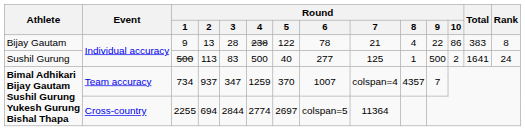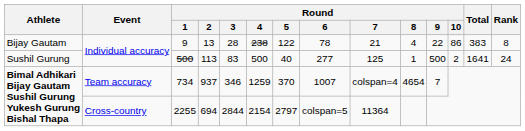(233, 82) 347 -> (233, 82) 346
(414, 82) 4357 -> (414, 82) 4654
(260, 112) 2774 -> (260, 112) 2154
(286, 112) 2697 -> (286, 112) 2797
